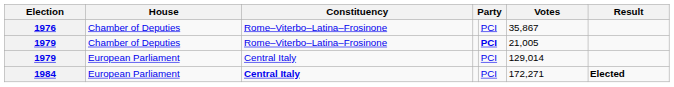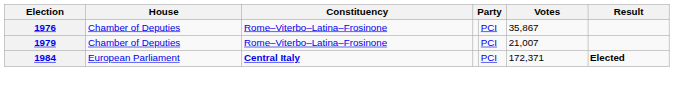(489, 43) bold -> (489, 43) normal
(524, 43) 21,005 -> (524, 43) 21,007
- row: (45, 58)
(526, 74) 172,271 -> (526, 58) 172,371
